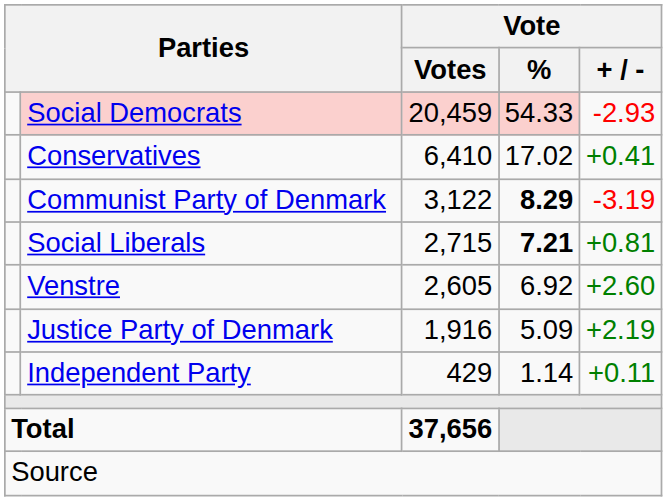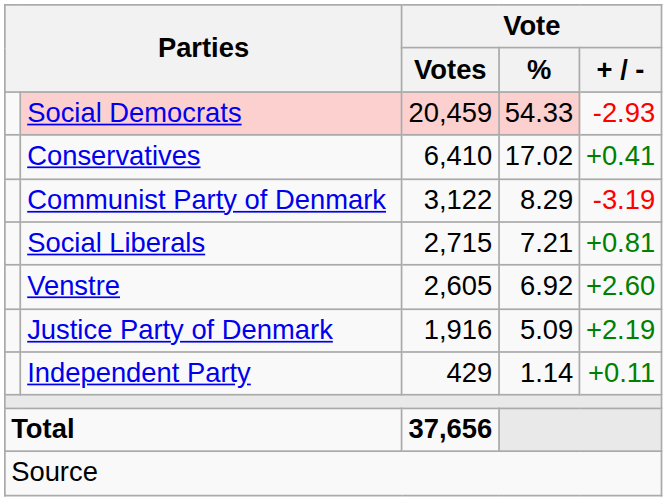(547, 199) bold -> (547, 199) normal
(547, 243) bold -> (547, 243) normal
